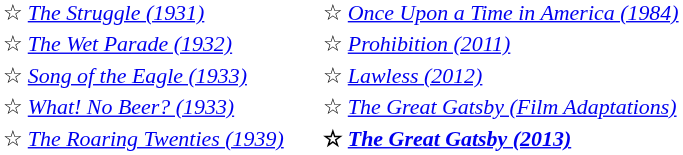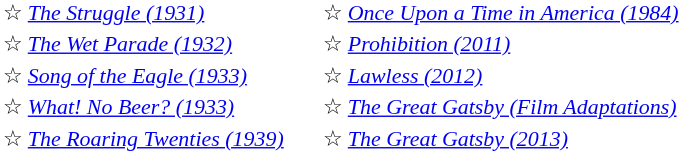(447, 138) bold -> (446, 138) normal
